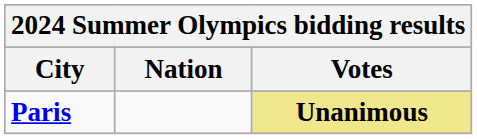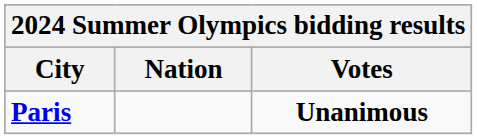(362, 111) khaki background -> (362, 111) no background
